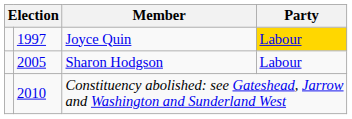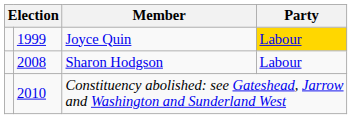(31, 39) 1997 -> (31, 39) 1999
(31, 62) 2005 -> (31, 62) 2008
